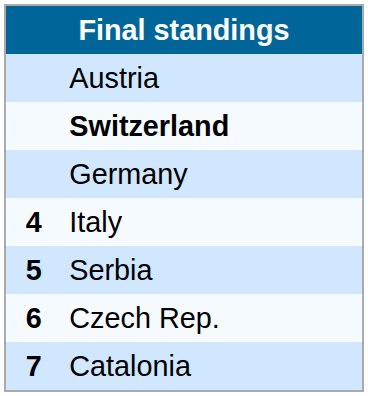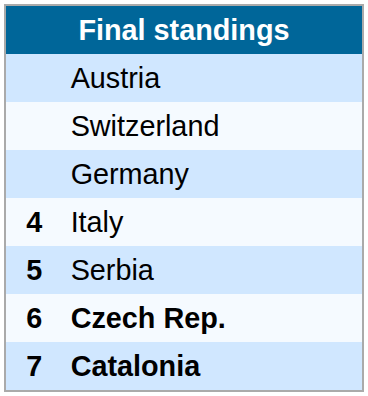(149, 126) bold -> (145, 126) normal
(144, 318) normal -> (148, 318) bold
(130, 366) normal -> (135, 366) bold
